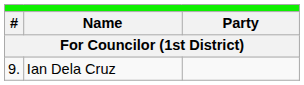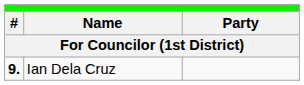(14, 69) normal -> (14, 69) bold
